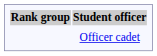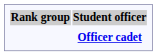(110, 37) normal -> (110, 37) bold
